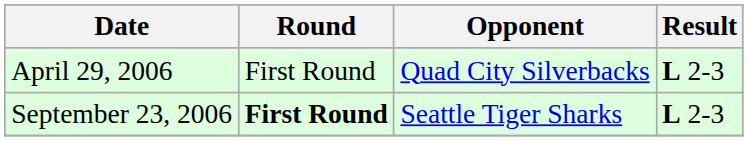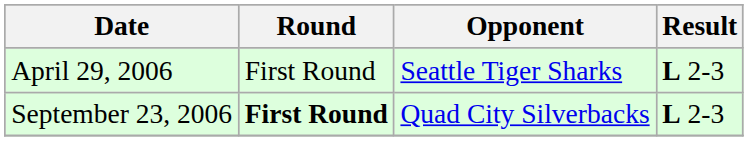(525, 69) Quad City Silverbacks -> (511, 69) Seattle Tiger Sharks
(511, 113) Seattle Tiger Sharks -> (525, 113) Quad City Silverbacks
